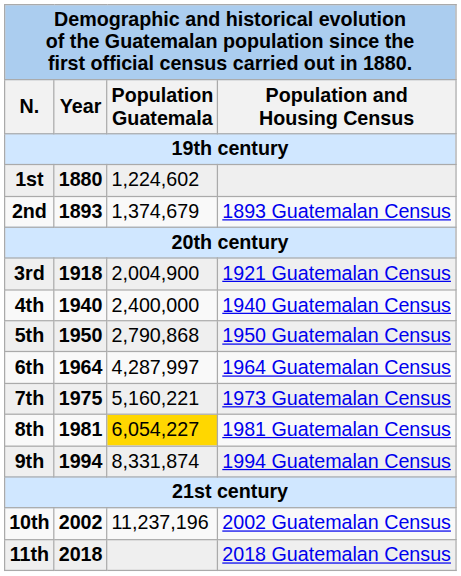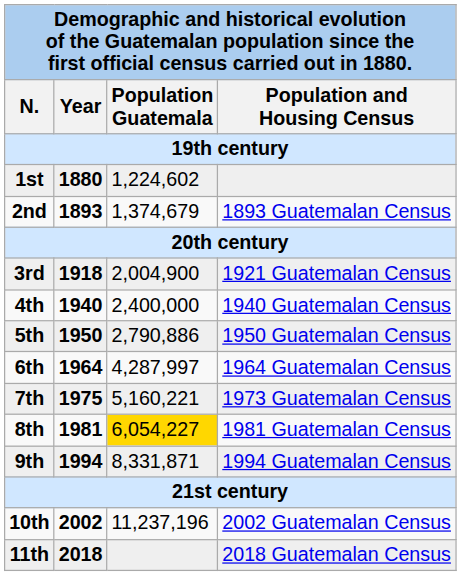(155, 336) 2,790,868 -> (155, 336) 2,790,886
(155, 461) 8,331,874 -> (155, 461) 8,331,871
